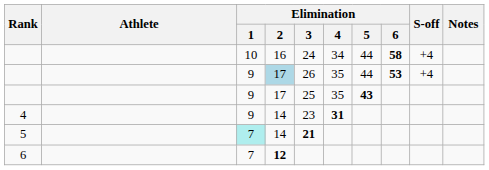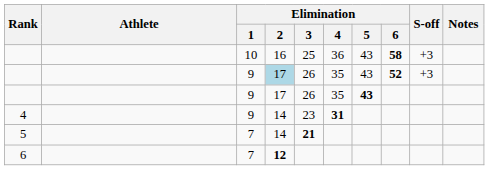(309, 54) 24 -> (309, 54) 25
(338, 54) 34 -> (338, 54) 36
(367, 54) 44 -> (367, 54) 43
(426, 54) +4 -> (426, 54) +3
(367, 74) 44 -> (367, 74) 43
(396, 74) 53 -> (396, 74) 52
(426, 74) +4 -> (426, 74) +3
(309, 94) 25 -> (309, 94) 26
(251, 134) paleturquoise background -> (251, 134) no background
